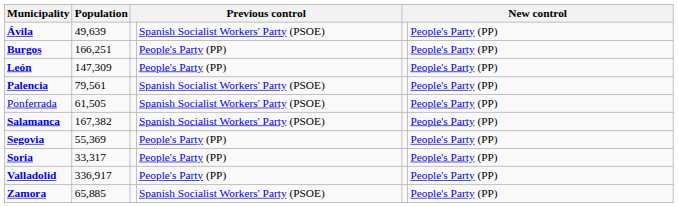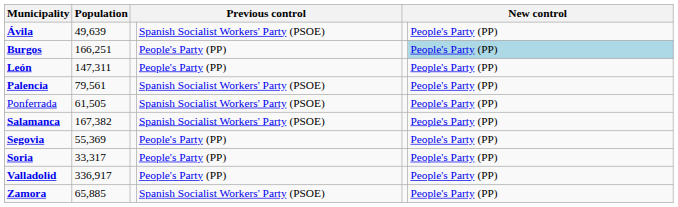(454, 49) no background -> (454, 49) lightblue background
(93, 67) 147,309 -> (93, 67) 147,311
